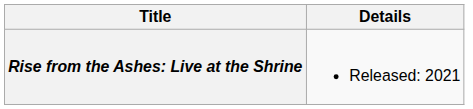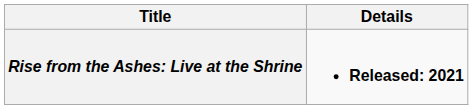(385, 76) normal -> (387, 76) bold
